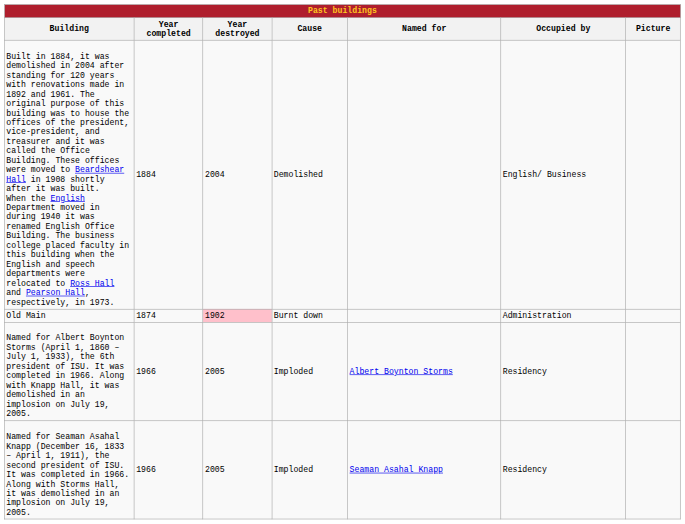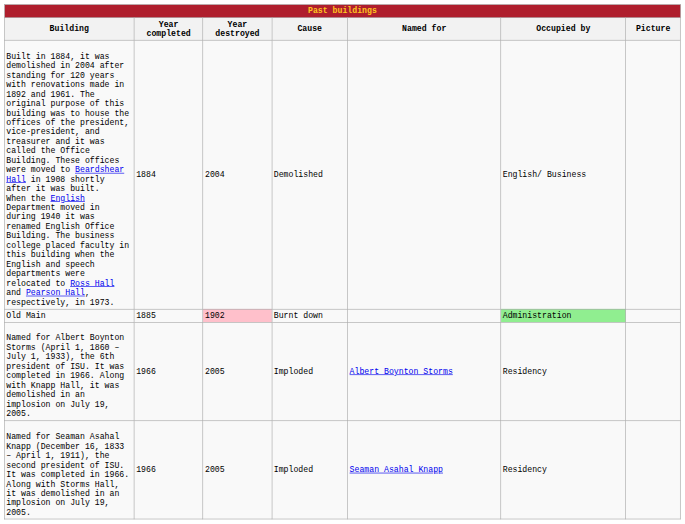(146, 316) 1874 -> (146, 316) 1885
(537, 316) no background -> (537, 316) lightgreen background
